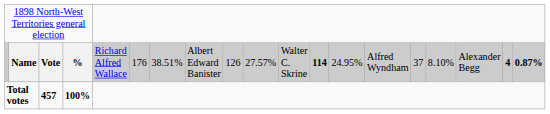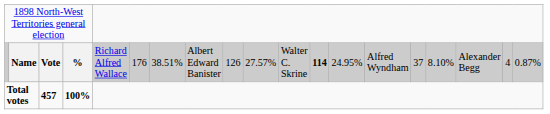(508, 62) bold -> (508, 62) normal
(529, 62) bold -> (528, 62) normal
